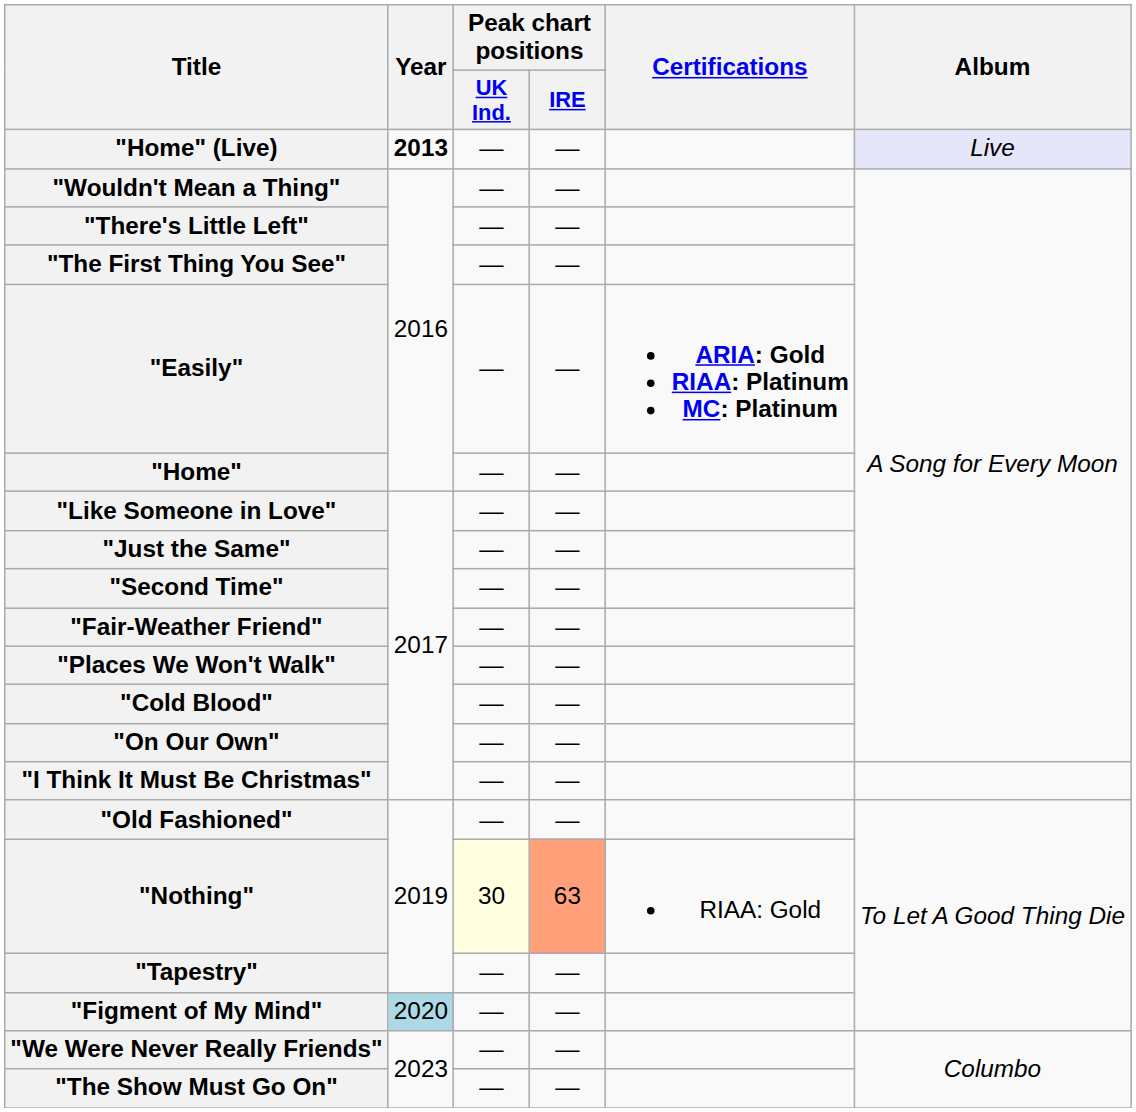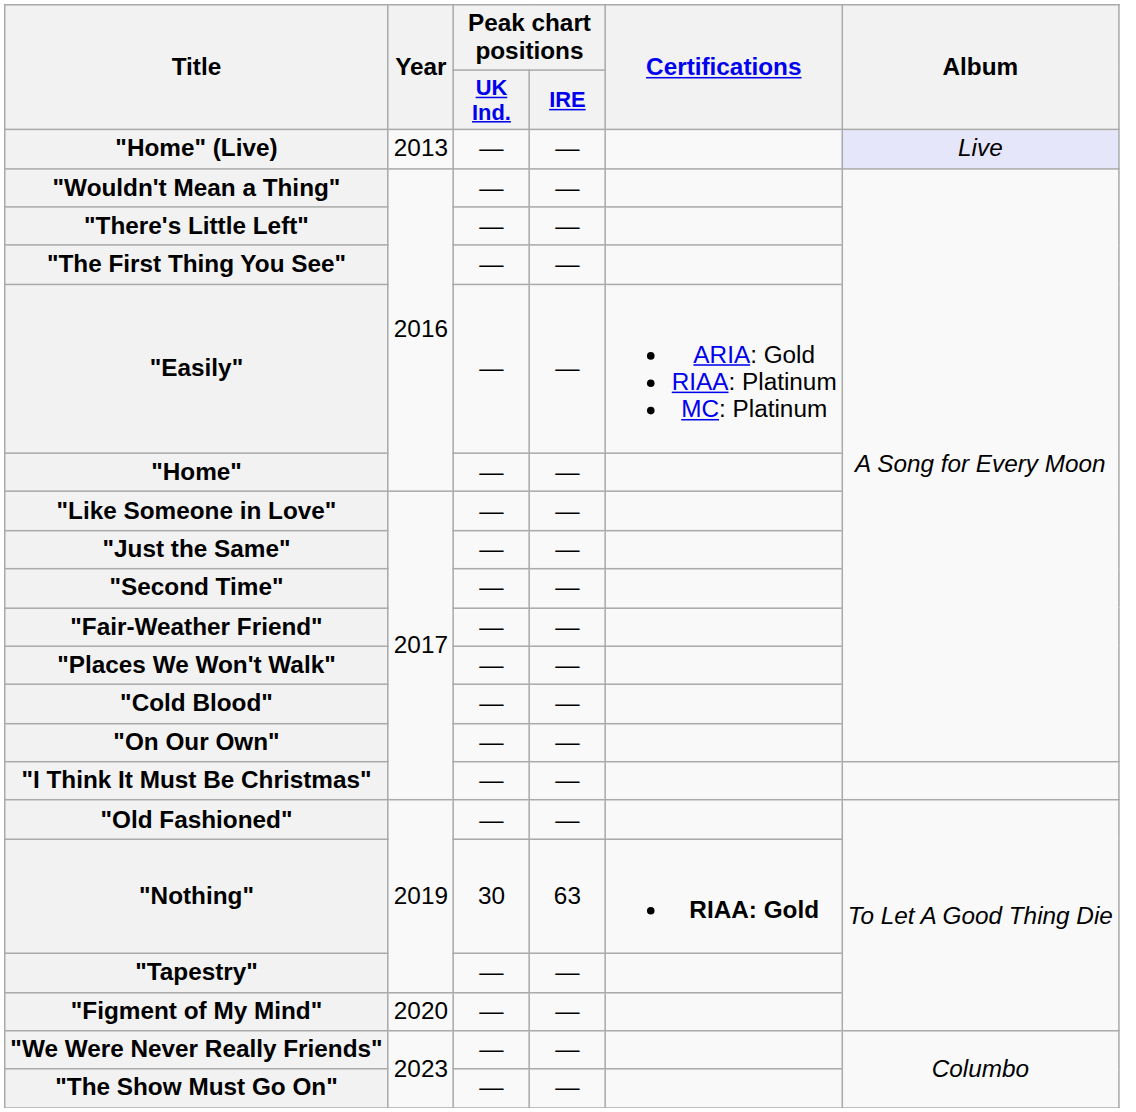(421, 148) bold -> (421, 148) normal
(730, 382) bold -> (724, 382) normal
(491, 895) lightyellow background -> (491, 895) no background
(567, 895) lightsalmon background -> (567, 895) no background
(730, 910) normal -> (724, 910) bold
(421, 1011) lightblue background -> (421, 1011) no background
